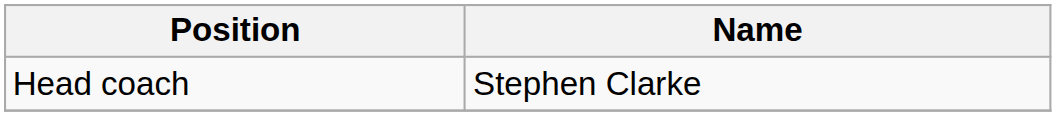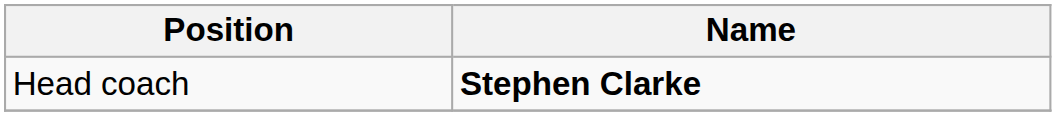(587, 83) normal -> (581, 83) bold
